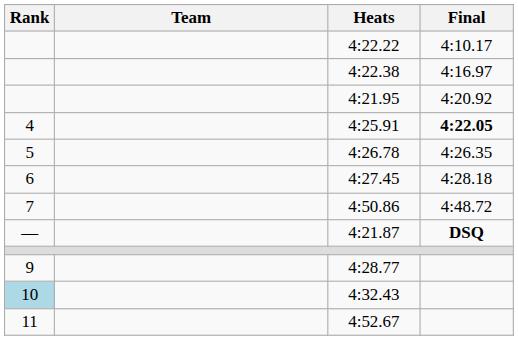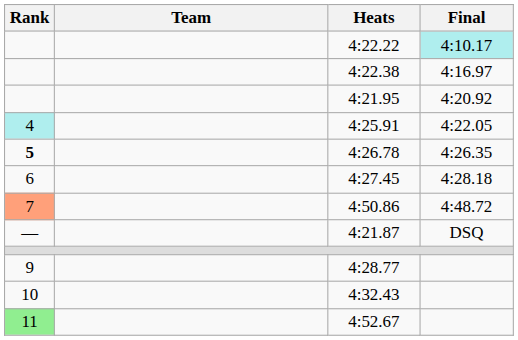(466, 44) no background -> (466, 44) paleturquoise background
(30, 125) no background -> (30, 125) paleturquoise background
(466, 125) bold -> (466, 125) normal
(30, 152) normal -> (30, 152) bold
(30, 206) no background -> (30, 206) lightsalmon background
(466, 233) bold -> (466, 233) normal
(30, 294) lightblue background -> (30, 294) no background
(30, 321) no background -> (30, 321) lightgreen background
